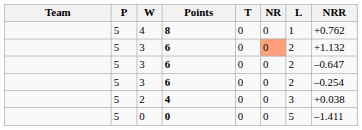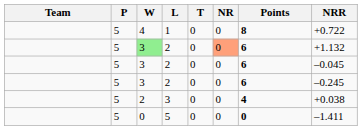columns swapped: (299, 13) <-> (199, 13)
(329, 30) +0.762 -> (329, 30) +0.722
(142, 47) no background -> (142, 47) lightgreen background
(329, 64) –0.647 -> (329, 64) –0.045
(329, 82) –0.254 -> (329, 82) –0.245
